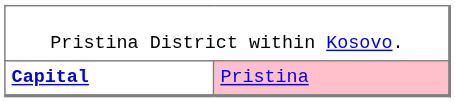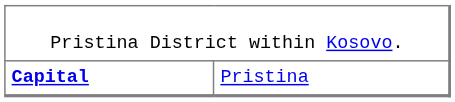(265, 78) pink background -> (265, 78) no background
